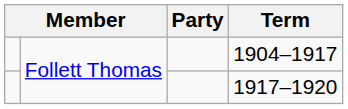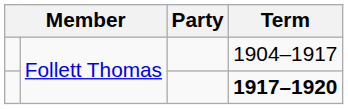(285, 86) normal -> (285, 86) bold
